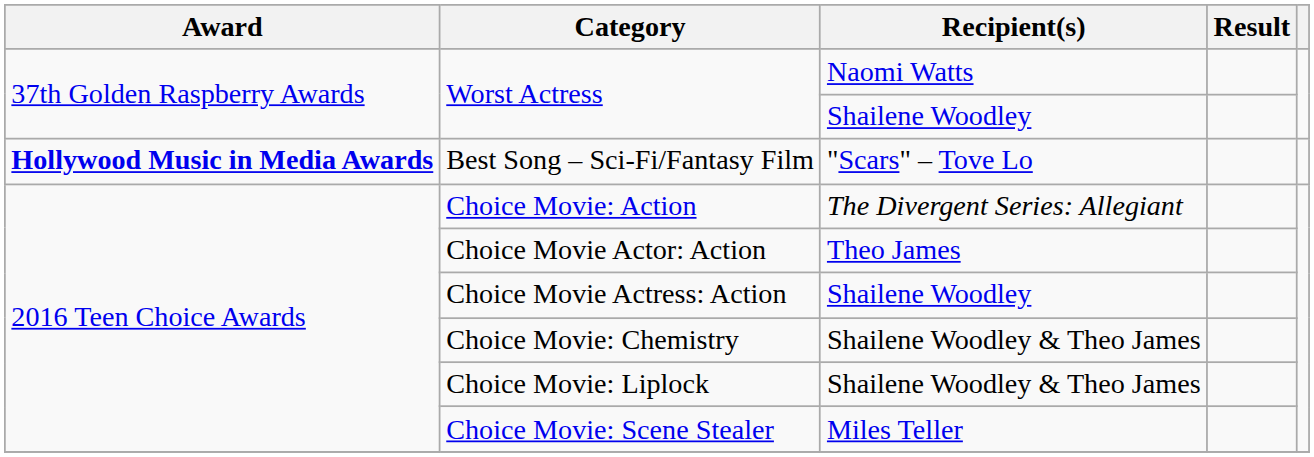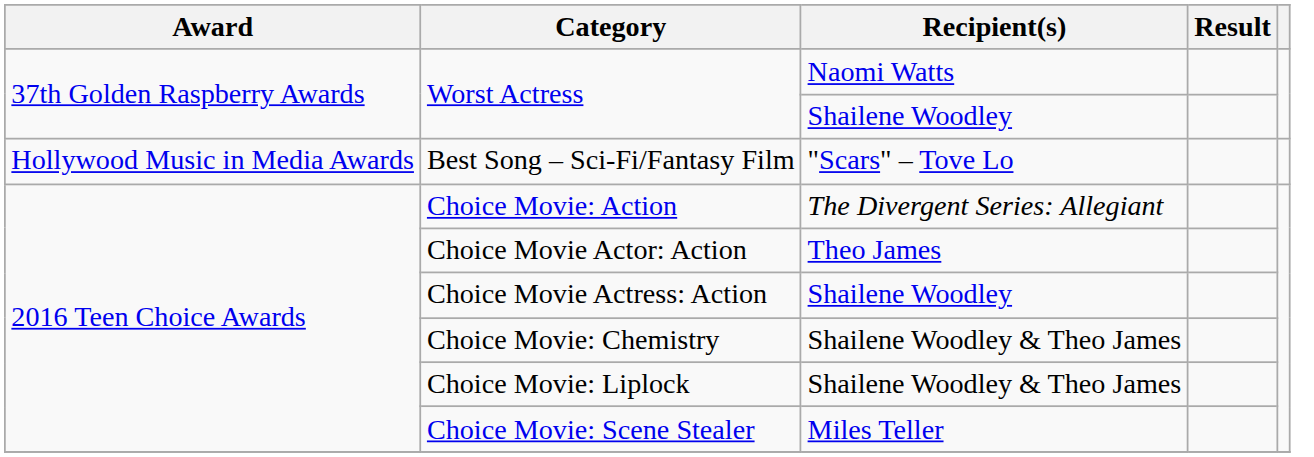(222, 160) bold -> (213, 160) normal
